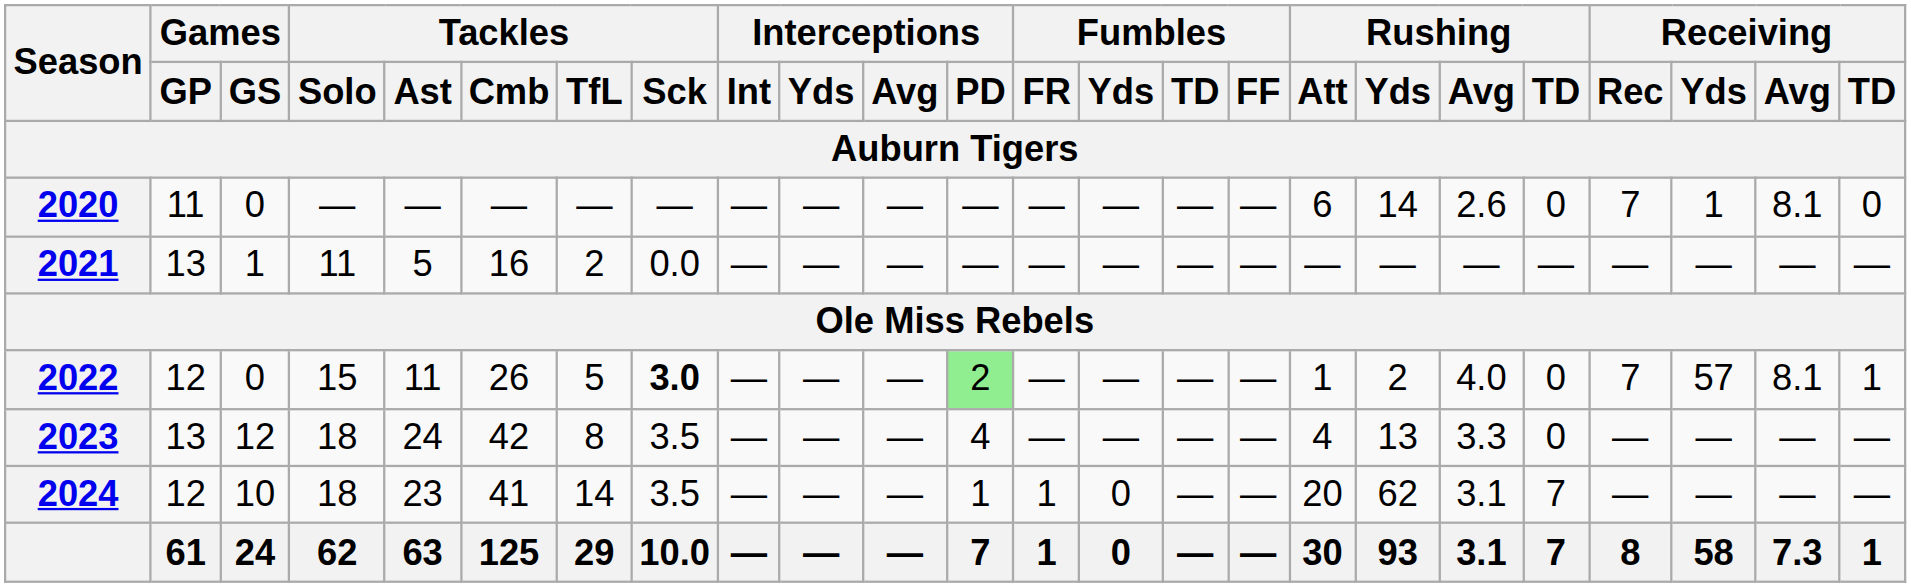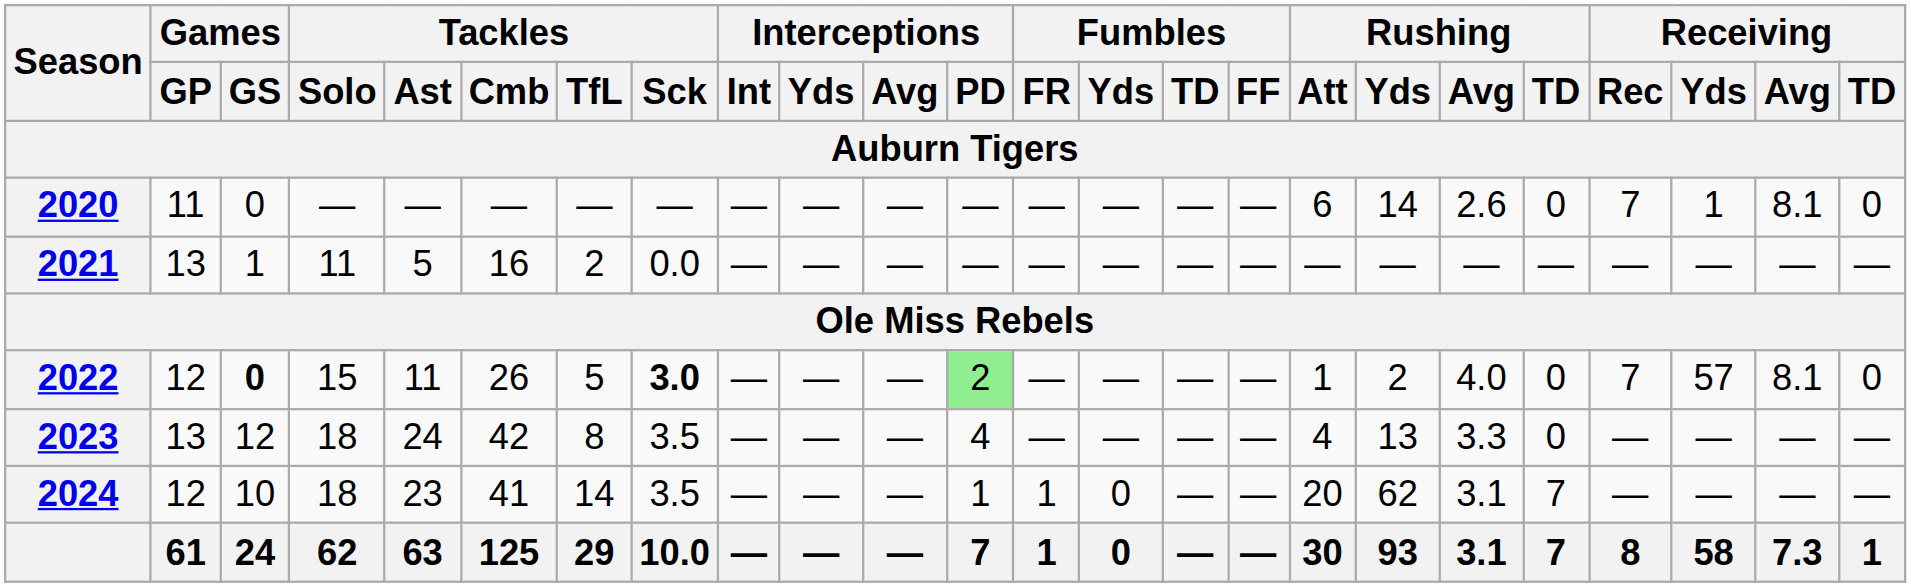(255, 378) normal -> (255, 378) bold
(1872, 378) 1 -> (1872, 378) 0
